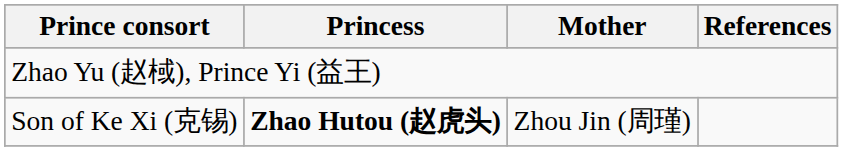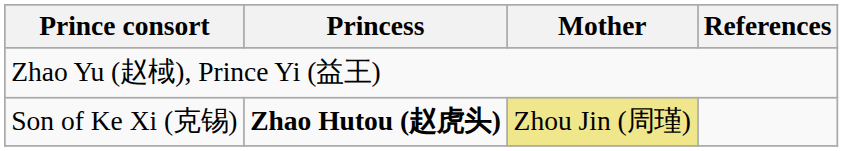(602, 120) no background -> (602, 120) khaki background
